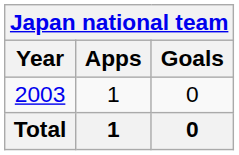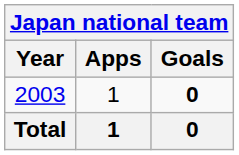(192, 94) normal -> (192, 94) bold
